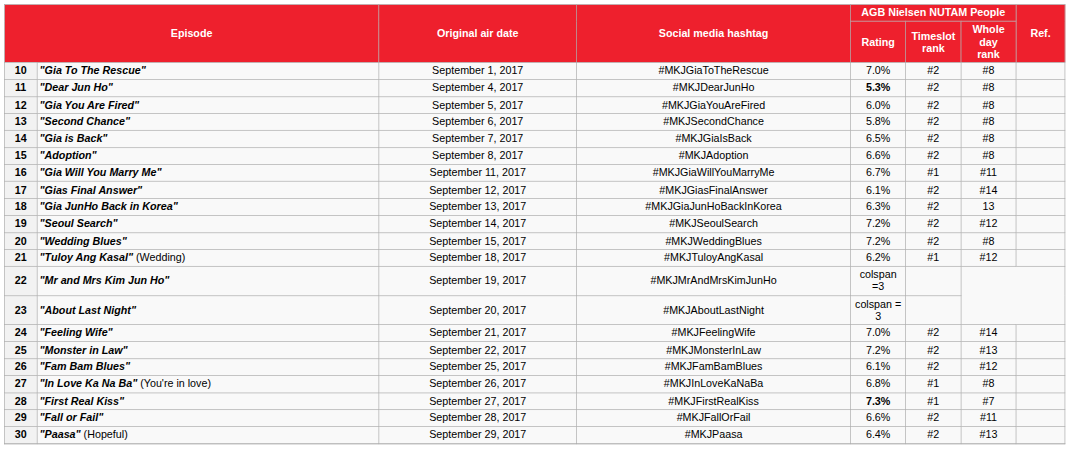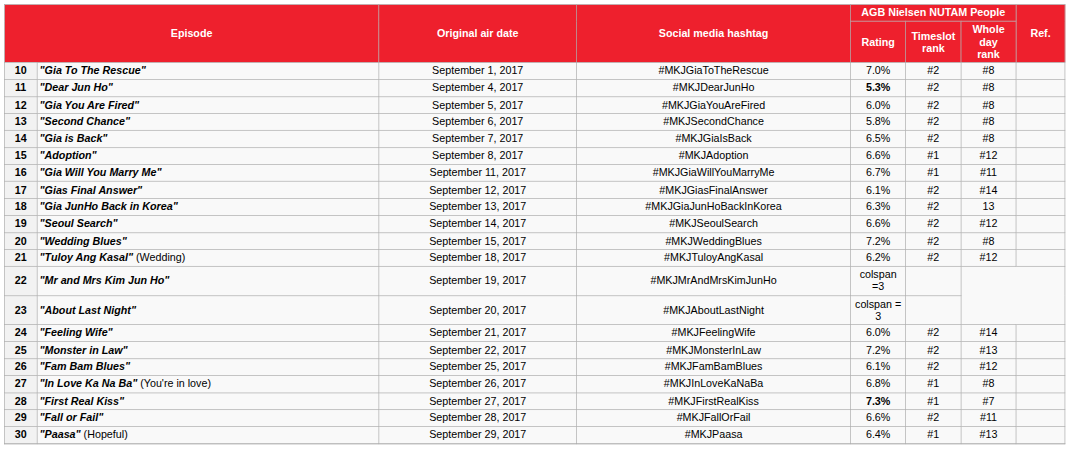(933, 156) #2 -> (933, 156) #1
(989, 156) #8 -> (989, 156) #12
(878, 224) 7.2% -> (878, 224) 6.6%
(933, 258) #1 -> (933, 258) #2
(878, 333) 7.0% -> (878, 333) 6.0%
(933, 435) #2 -> (933, 435) #1
